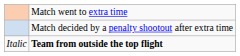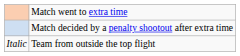(97, 44) bold -> (93, 44) normal
